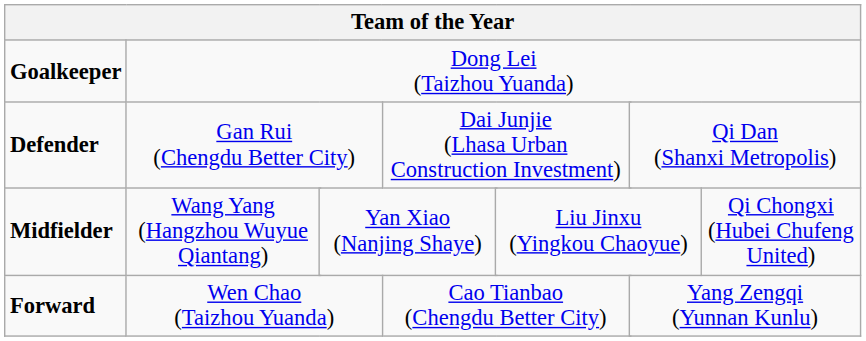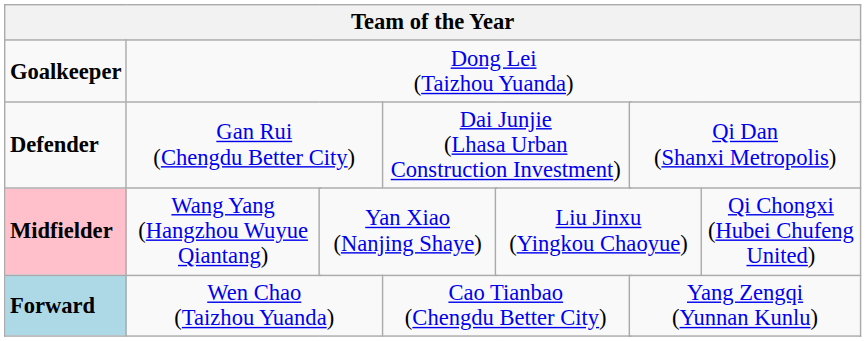(61, 231) no background -> (61, 231) pink background
(53, 305) no background -> (53, 305) lightblue background
